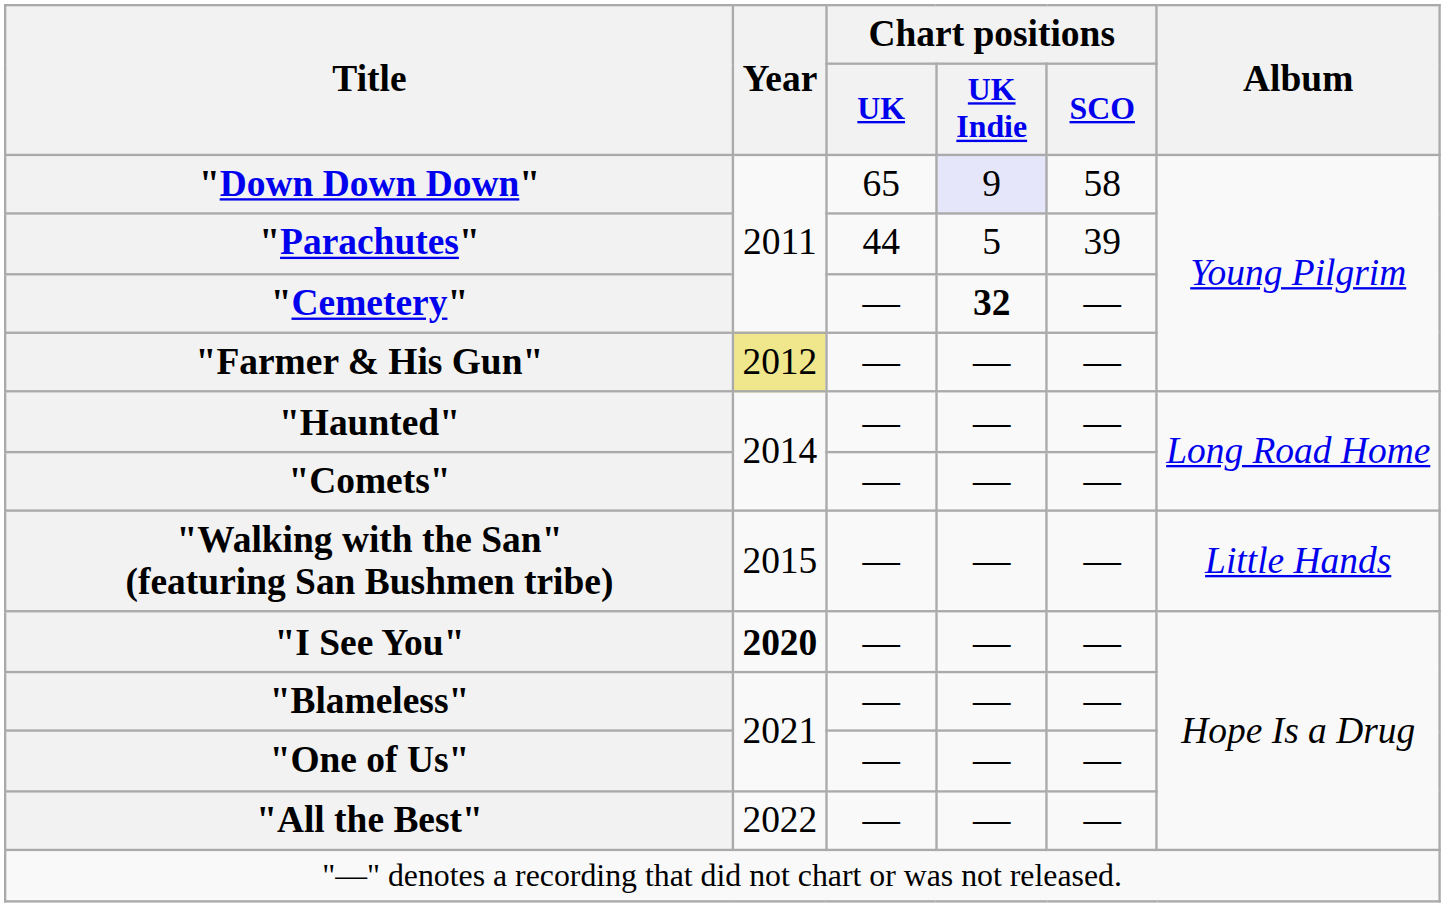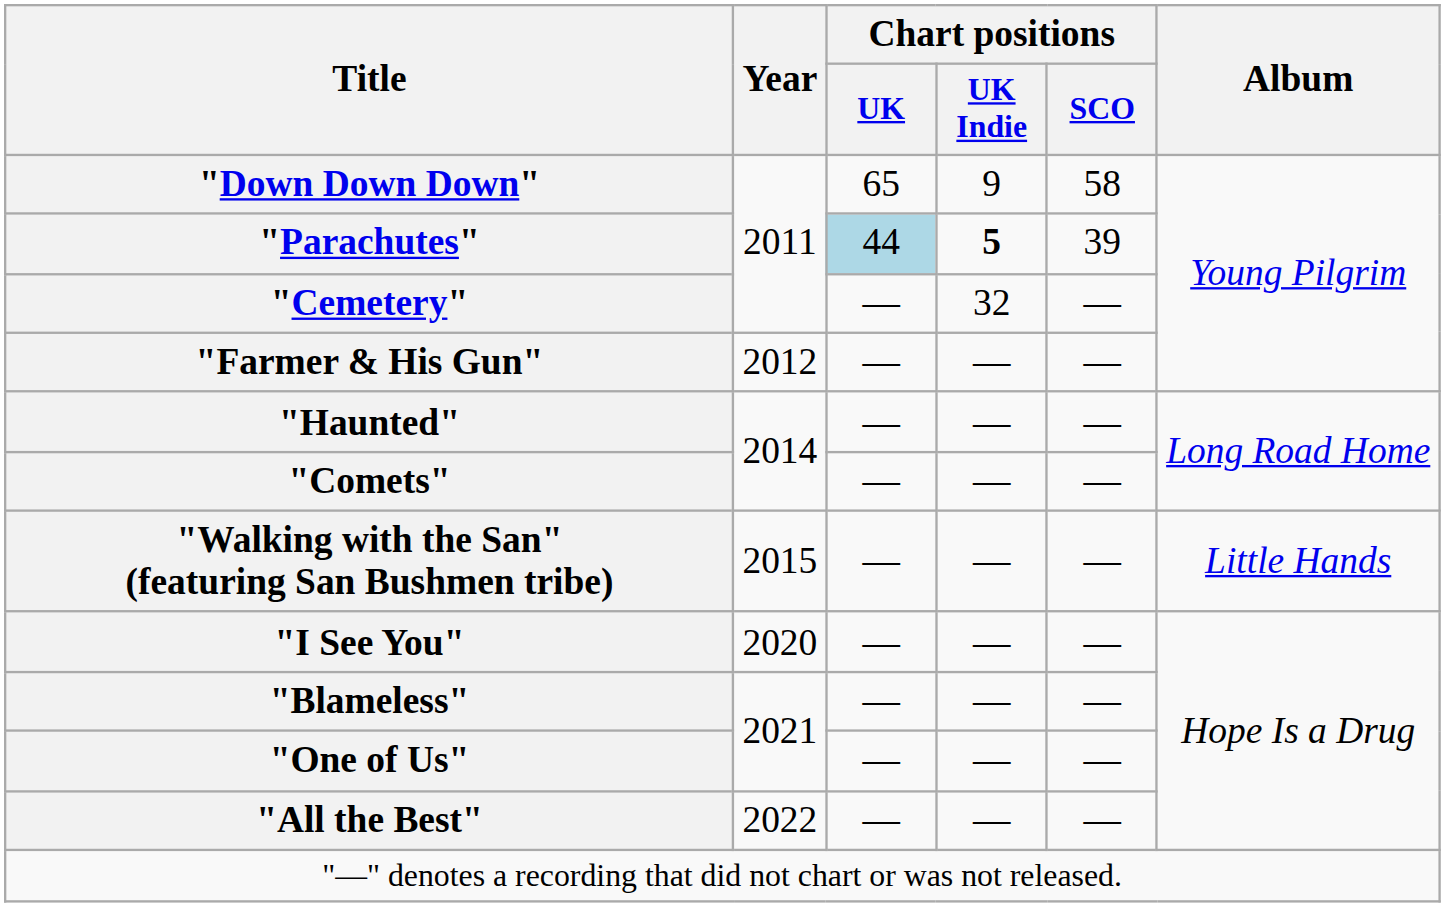(992, 183) lavender background -> (992, 183) no background
(881, 242) no background -> (881, 242) lightblue background
(992, 242) normal -> (992, 242) bold
(992, 302) bold -> (992, 302) normal
(780, 361) khaki background -> (780, 361) no background
(780, 641) bold -> (780, 641) normal
